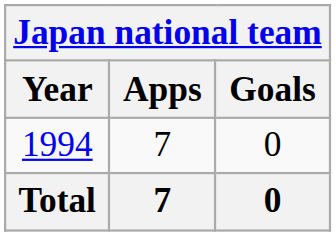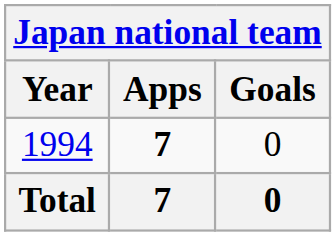(162, 144) normal -> (162, 144) bold
